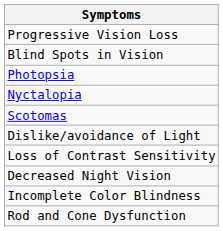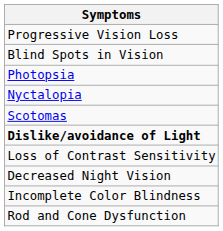(104, 135) normal -> (104, 135) bold
